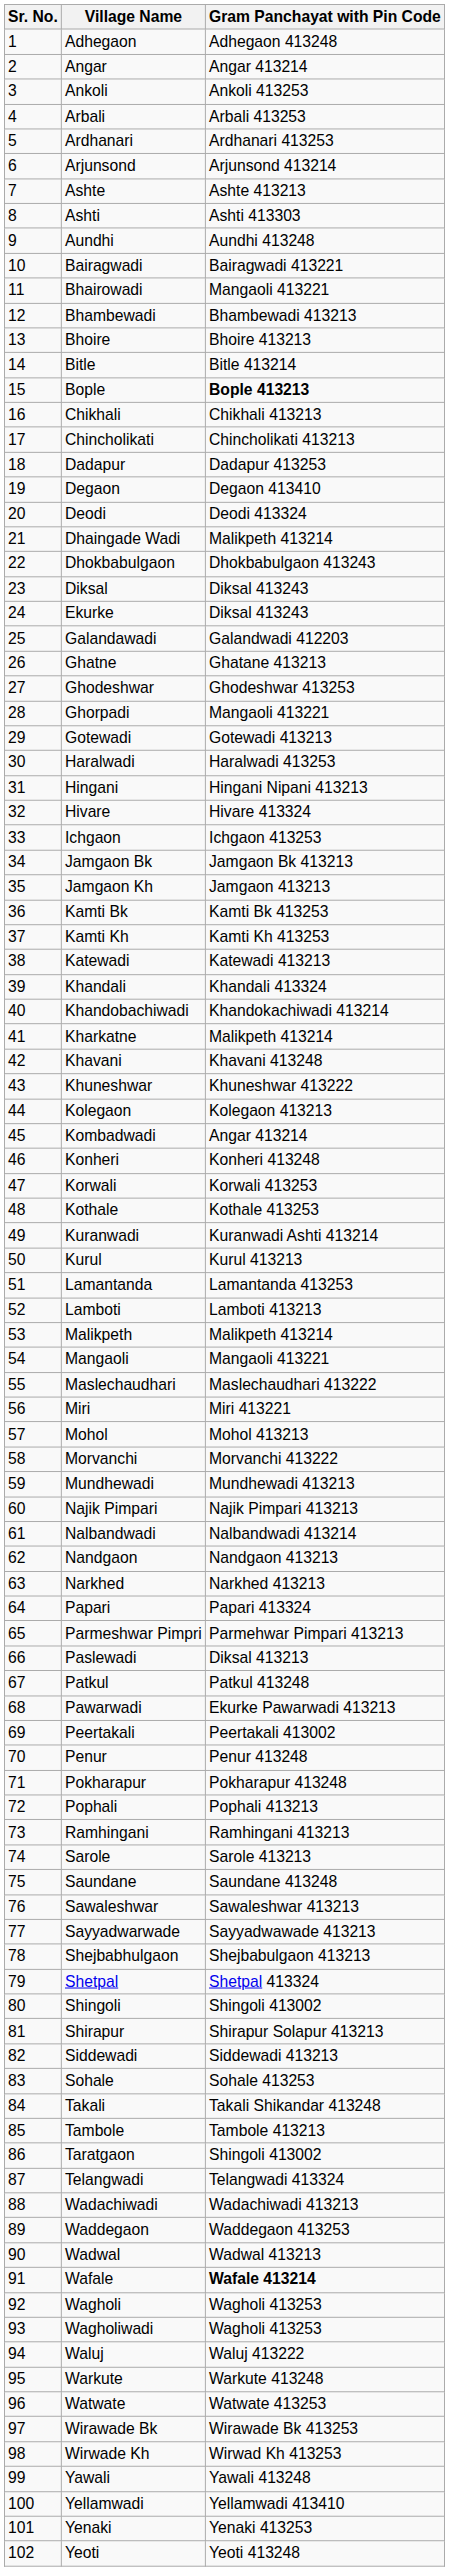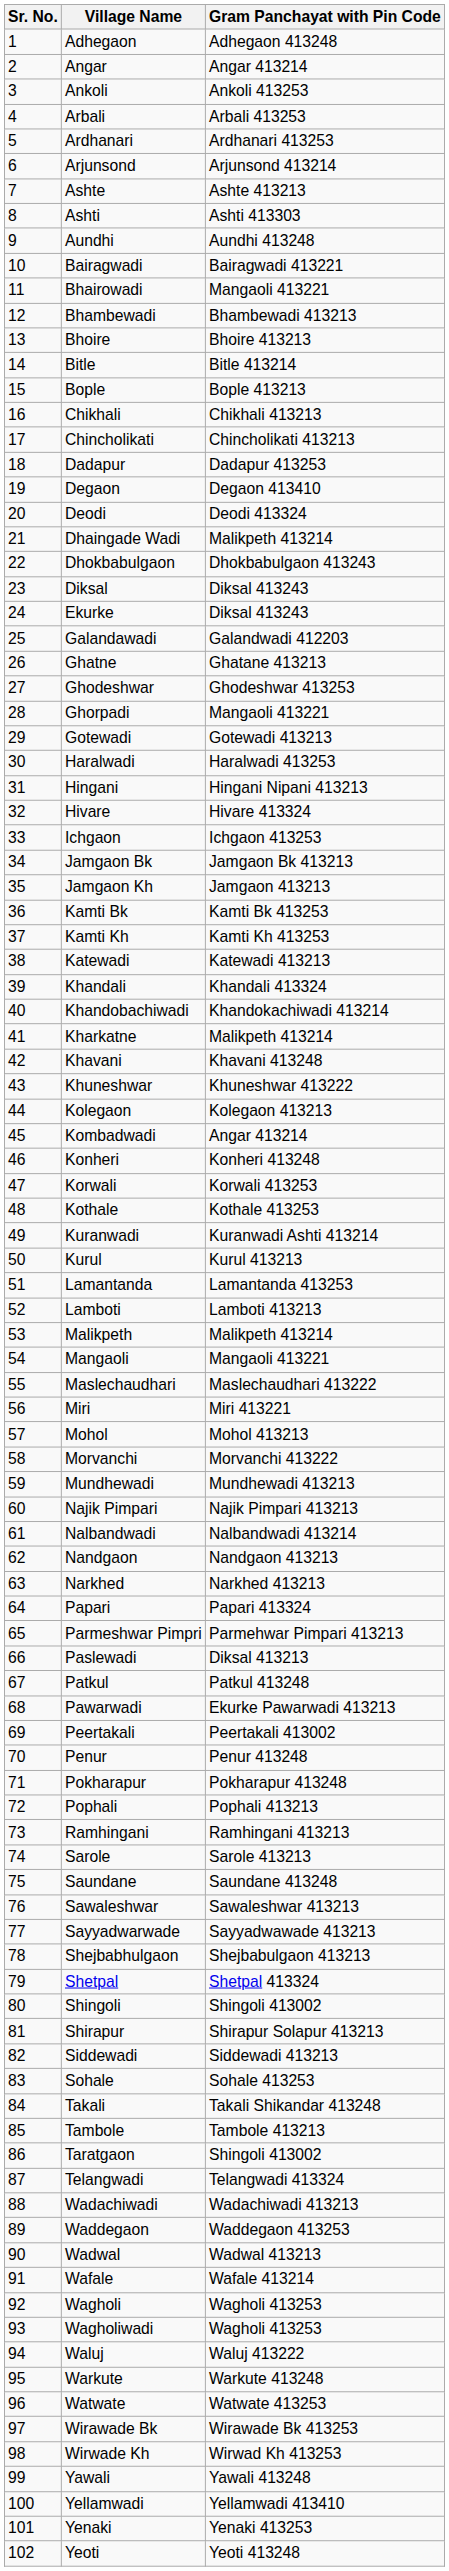(259, 389) bold -> (257, 389) normal
(262, 2279) bold -> (261, 2279) normal
